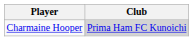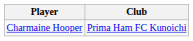(137, 28) lightgrey background -> (137, 28) no background
